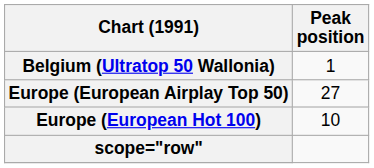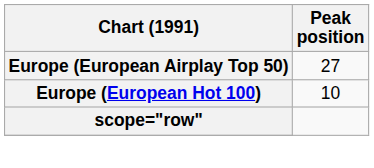- row: (149, 65)
